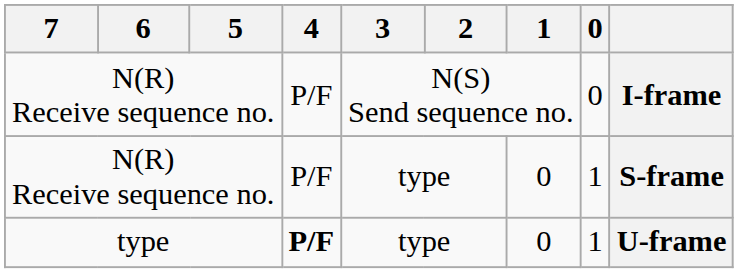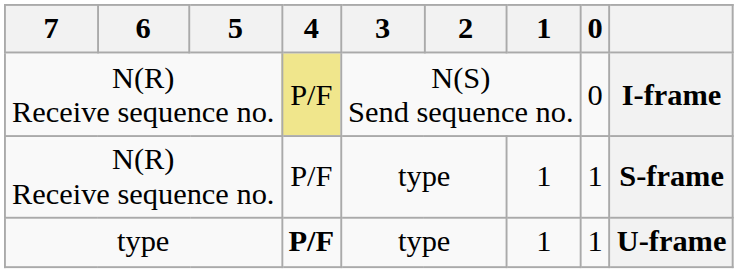(311, 93) no background -> (311, 93) khaki background
(544, 176) 0 -> (544, 176) 1
(544, 241) 0 -> (544, 241) 1
